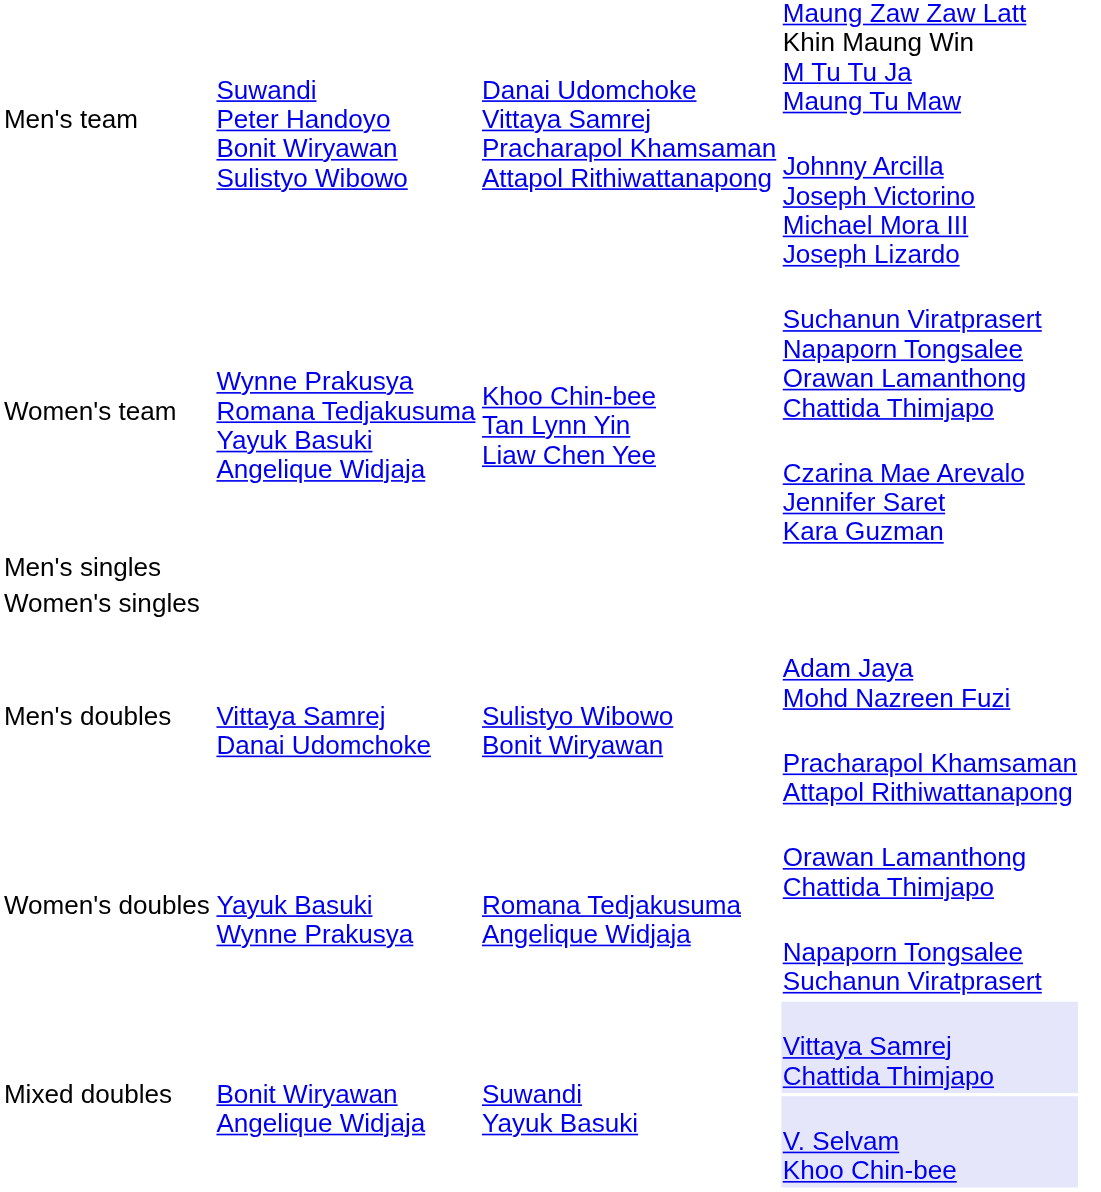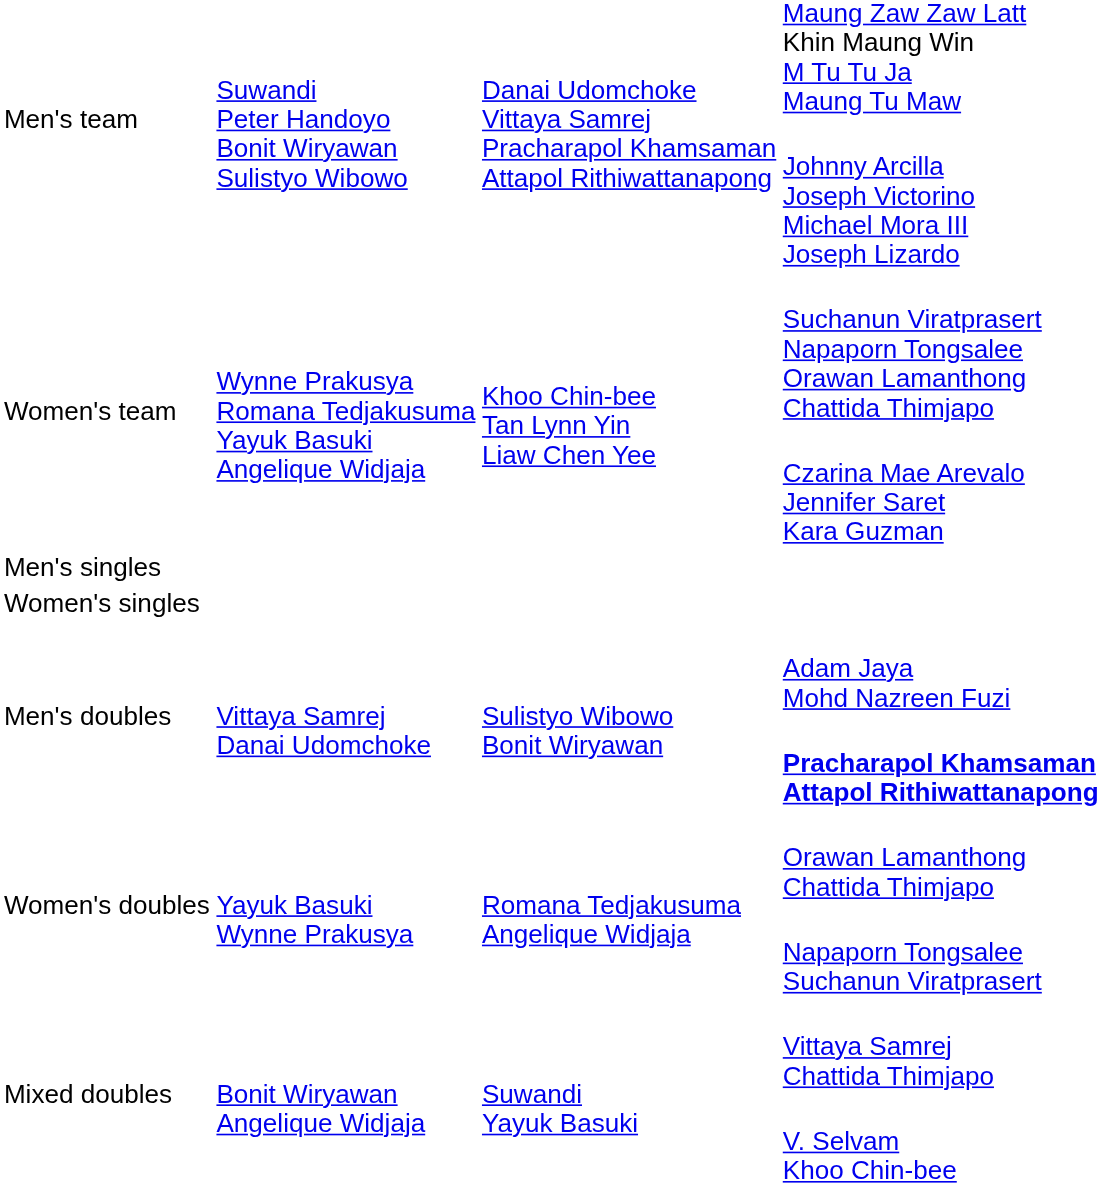(930, 778) normal -> (941, 778) bold
(888, 1061) lavender background -> (888, 1061) no background
(870, 1156) lavender background -> (870, 1156) no background
